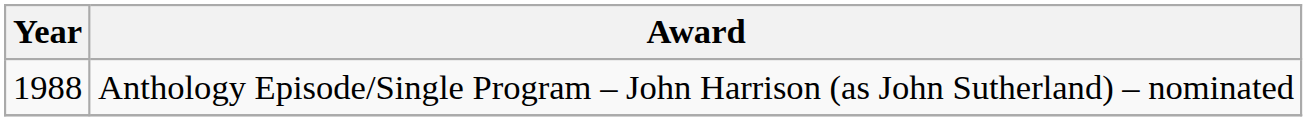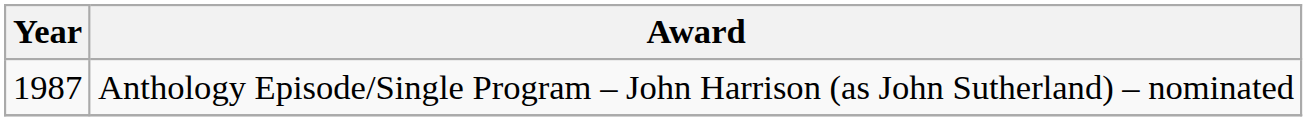(48, 86) 1988 -> (48, 86) 1987
